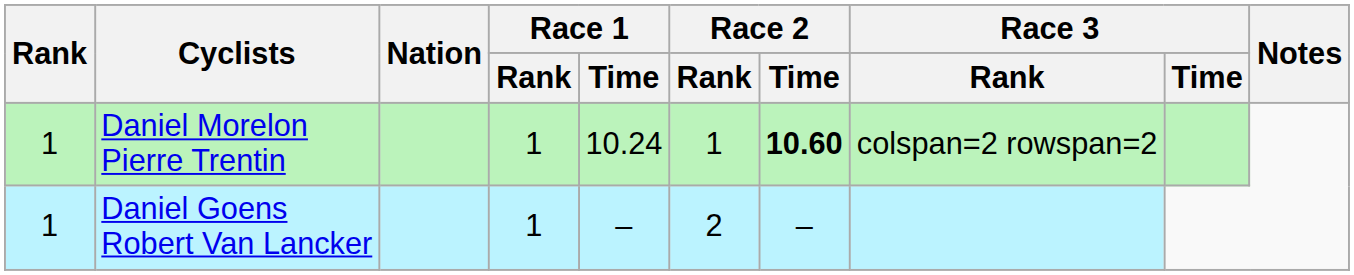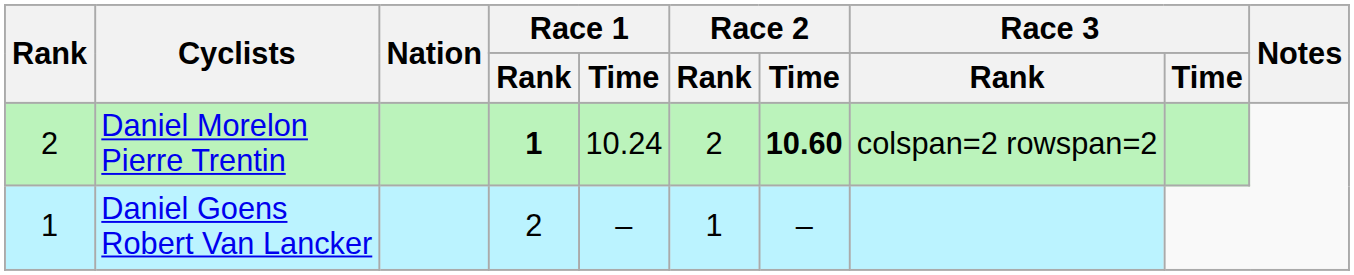(50, 143) 1 -> (50, 143) 2
(534, 143) normal -> (534, 143) bold
(714, 143) 1 -> (714, 143) 2
(534, 226) 1 -> (534, 226) 2
(714, 226) 2 -> (714, 226) 1
